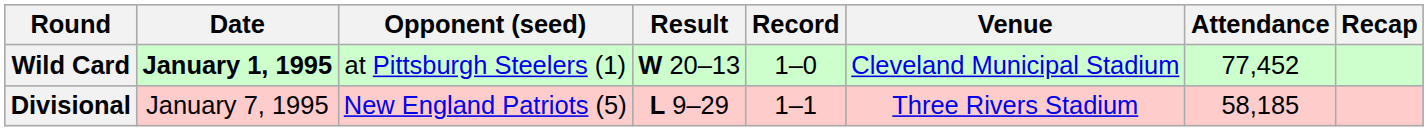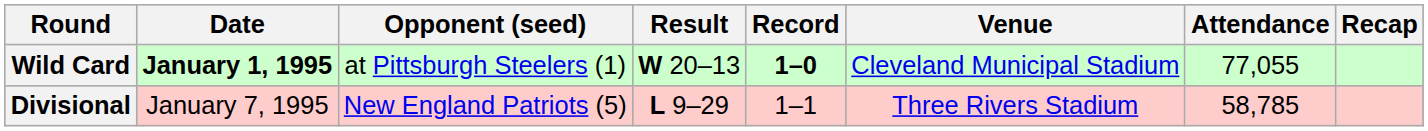(796, 65) normal -> (796, 65) bold
(1260, 65) 77,452 -> (1260, 65) 77,055
(1260, 105) 58,185 -> (1260, 105) 58,785
